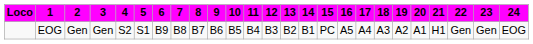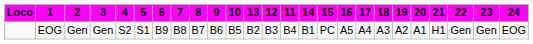columns swapped: (253, 13) <-> (290, 13)
